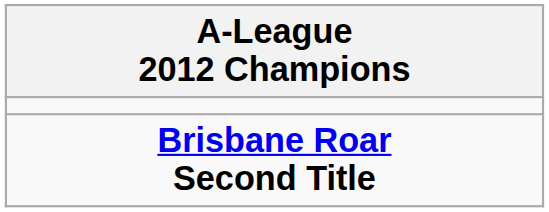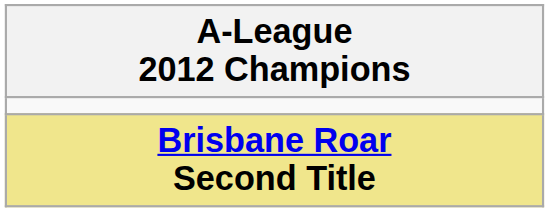(274, 159) no background -> (274, 159) khaki background
